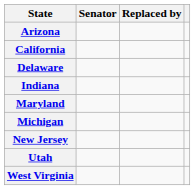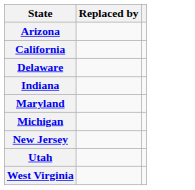- column: (98, 13)
